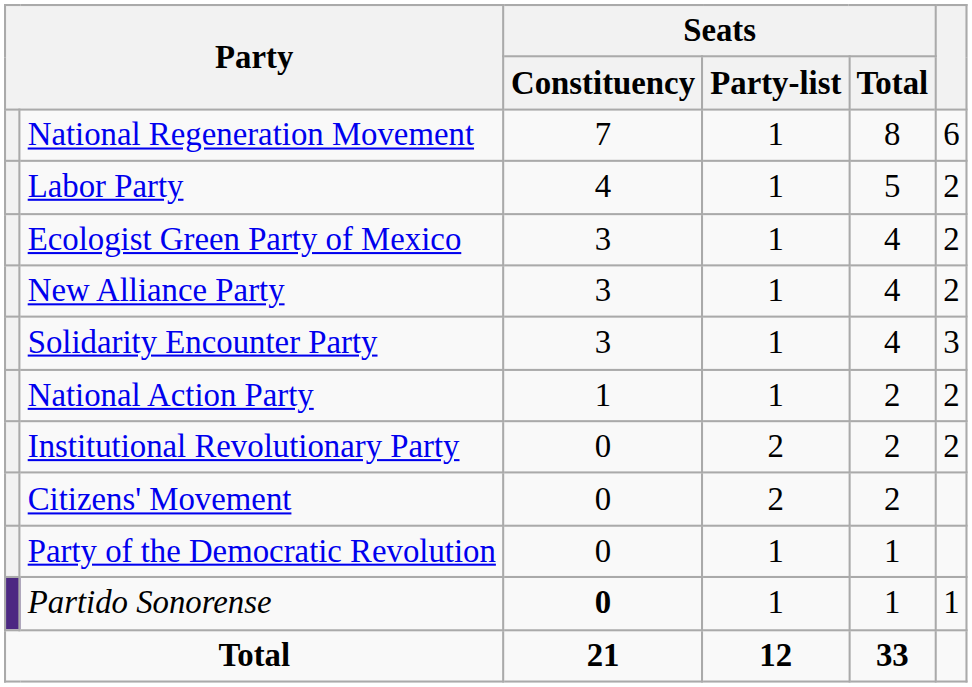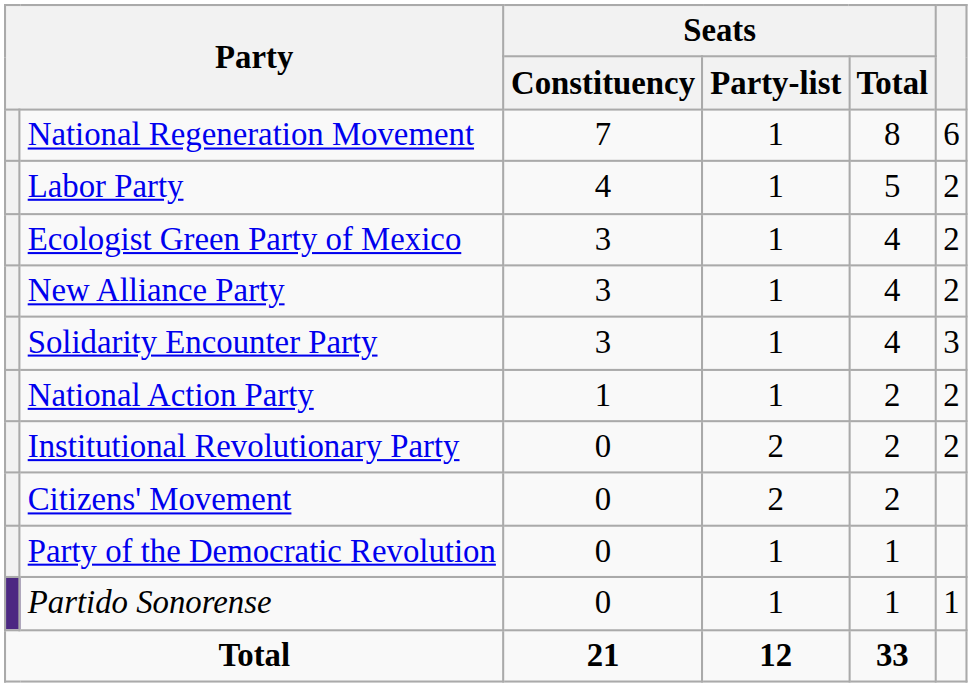(603, 602) bold -> (603, 602) normal
